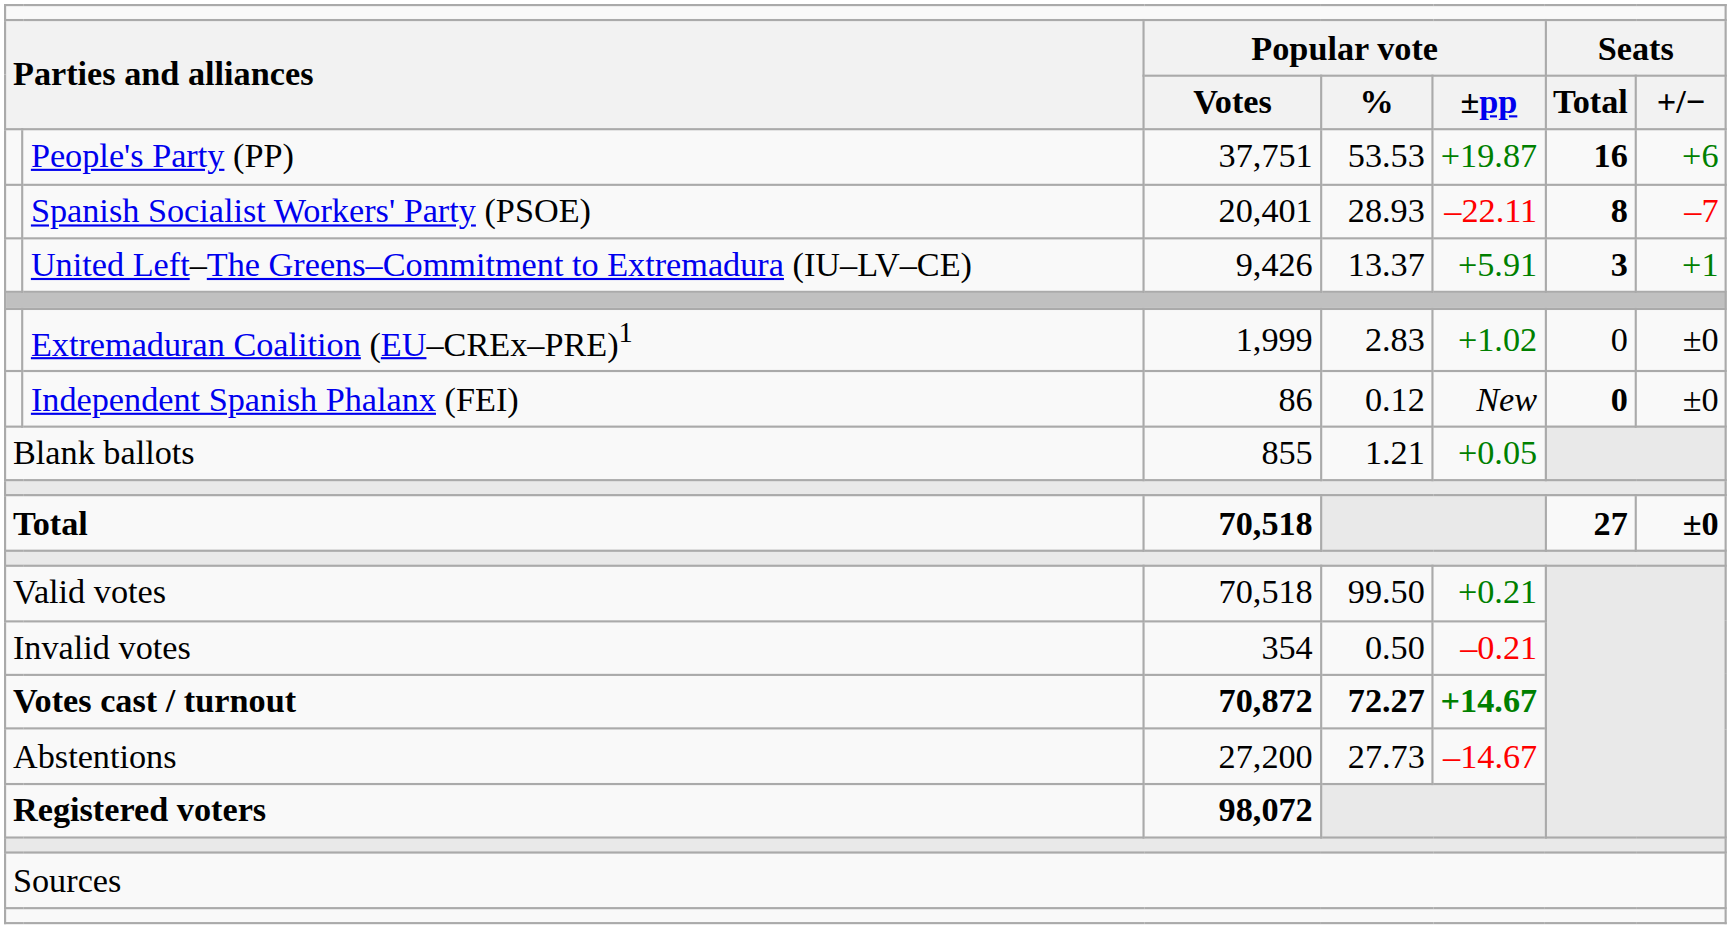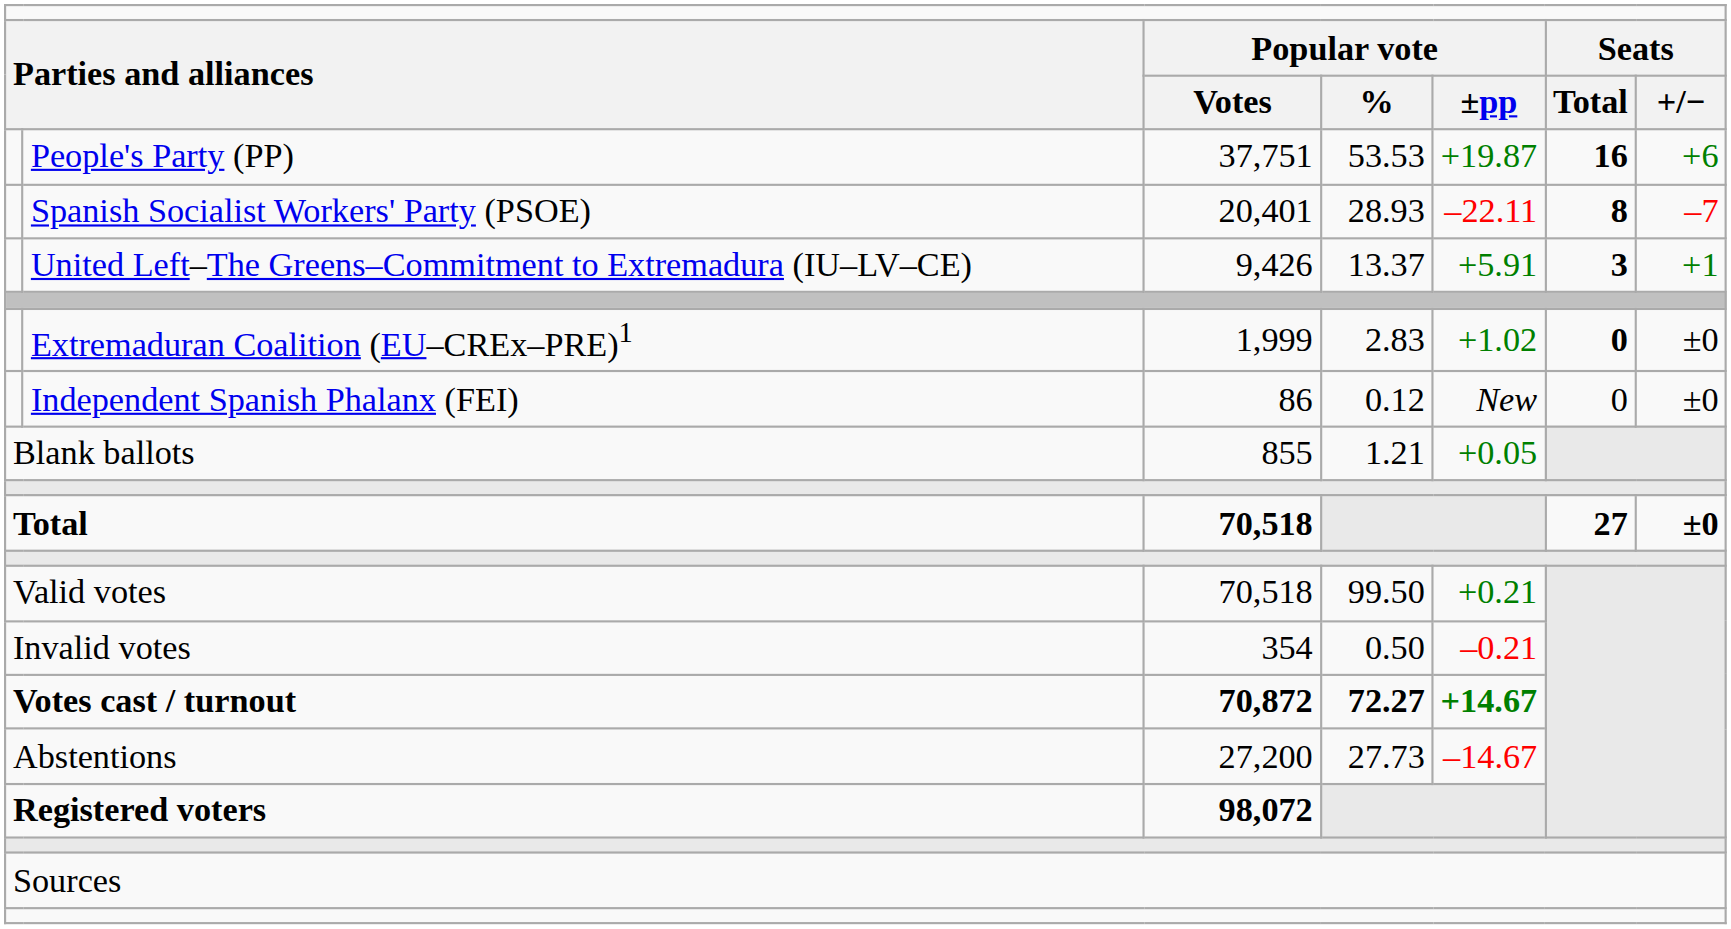(1619, 339) normal -> (1619, 339) bold
(1619, 398) bold -> (1619, 398) normal
